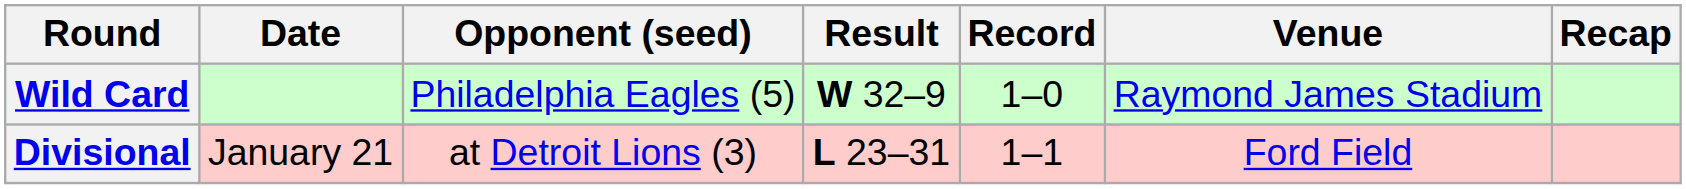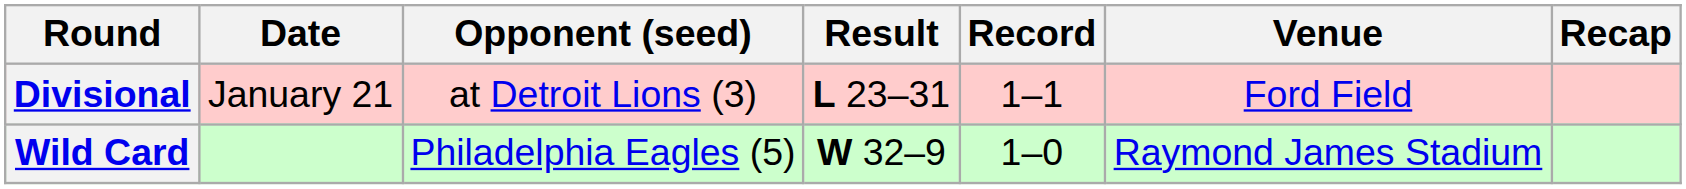rows swapped: (102, 93) <-> (102, 152)
